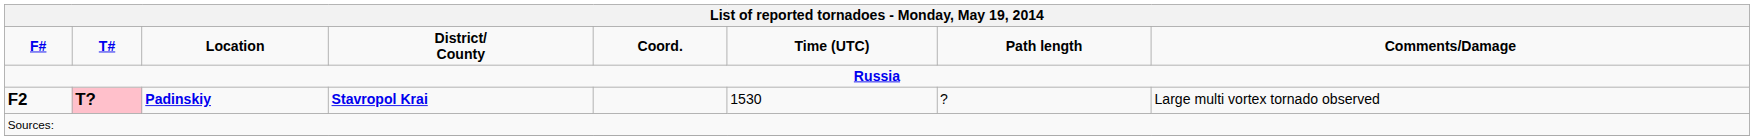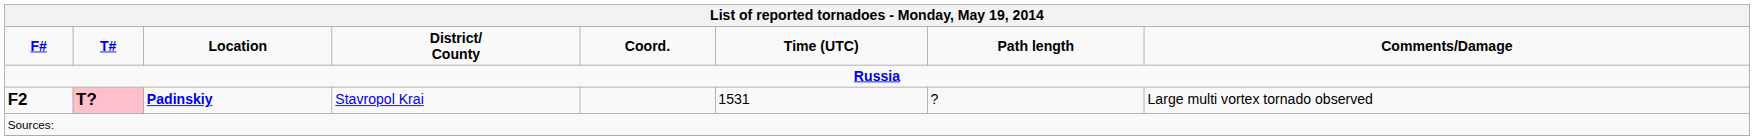(380, 100) bold -> (380, 100) normal
(746, 100) 1530 -> (734, 100) 1531
